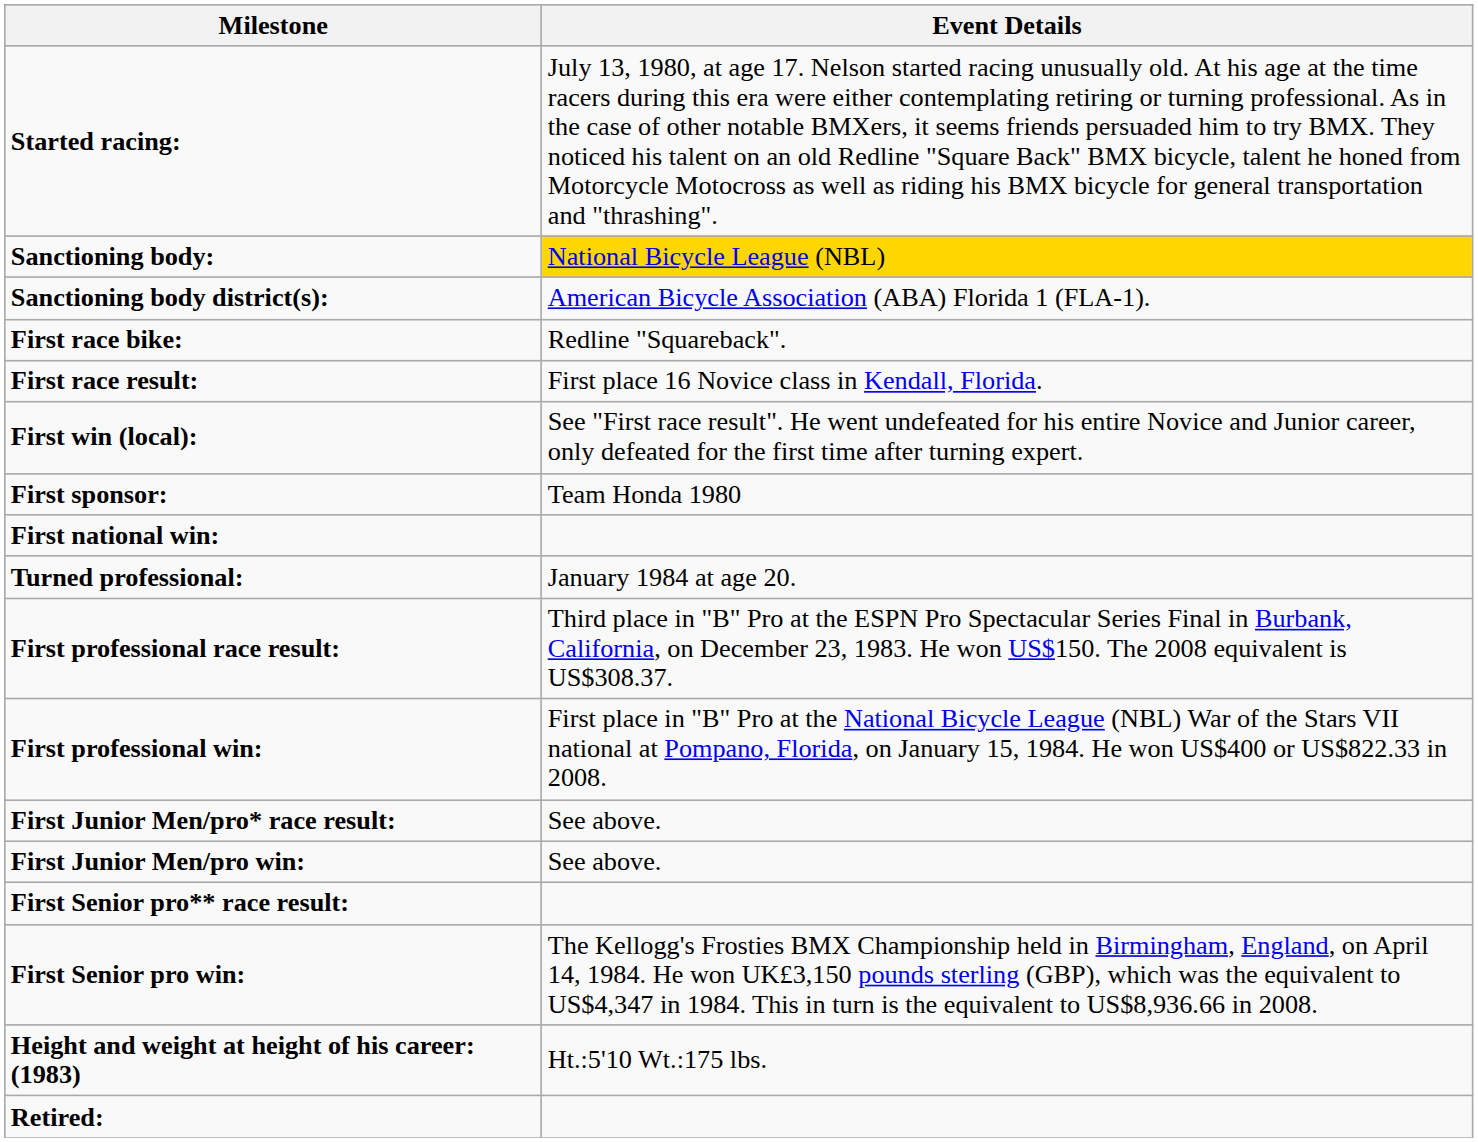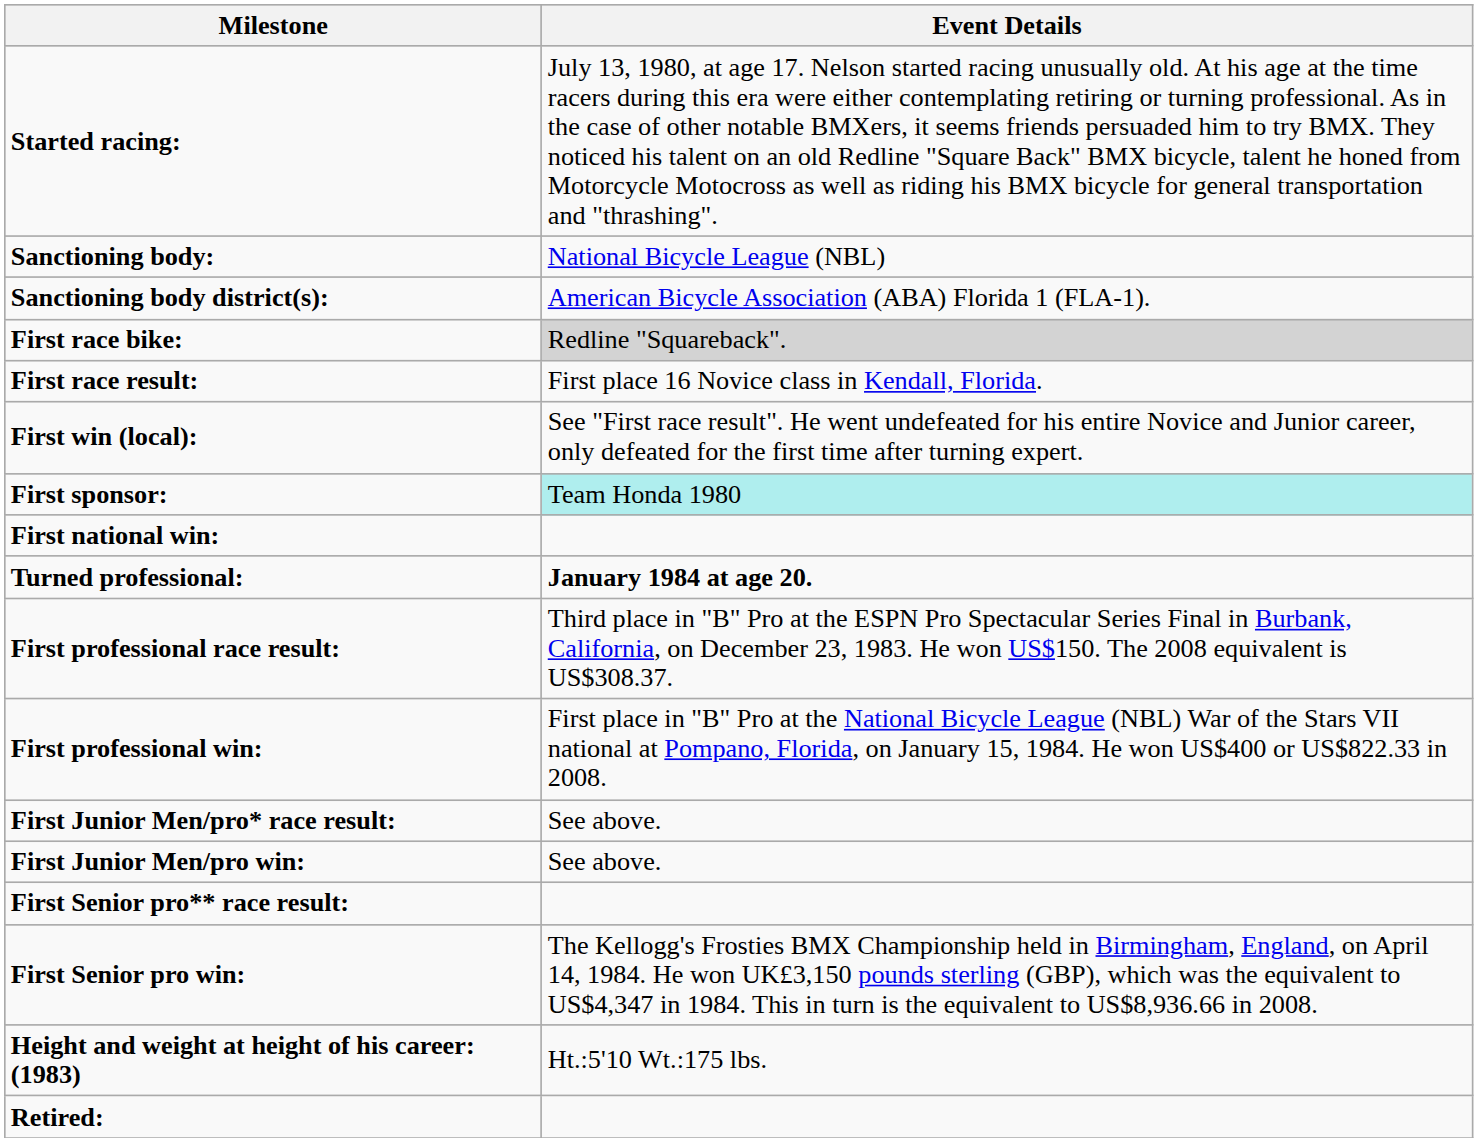(716, 256) gold background -> (716, 256) no background
(667, 339) no background -> (667, 339) lightgrey background
(644, 493) no background -> (644, 493) paleturquoise background
(672, 576) normal -> (680, 576) bold
